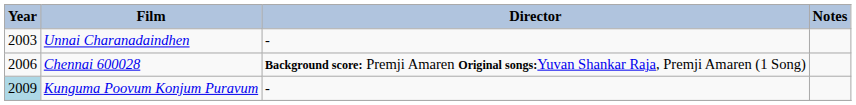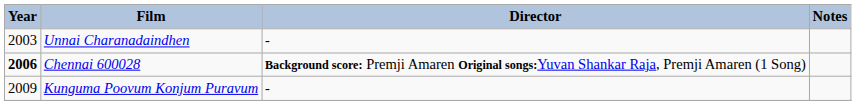(22, 64) normal -> (22, 64) bold
(22, 88) lightblue background -> (22, 88) no background
